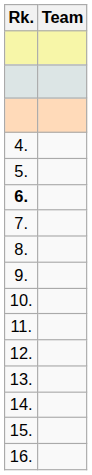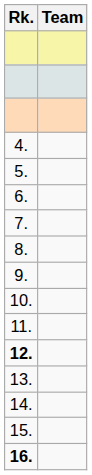(21, 197) bold -> (21, 197) normal
(21, 353) normal -> (21, 353) bold
(21, 457) normal -> (21, 457) bold
